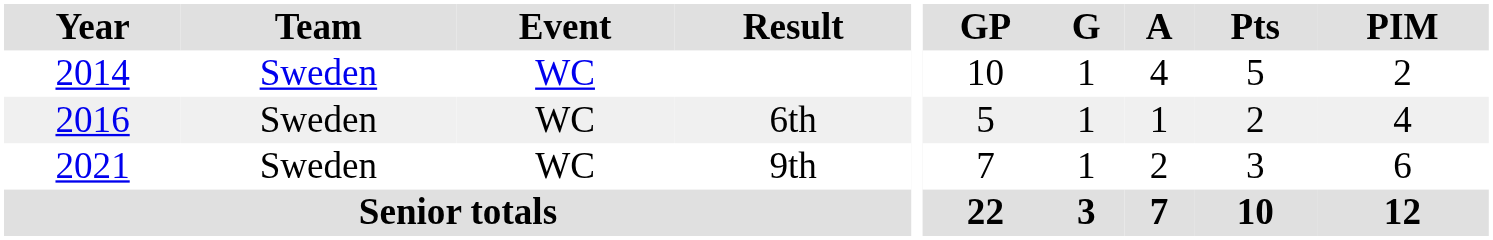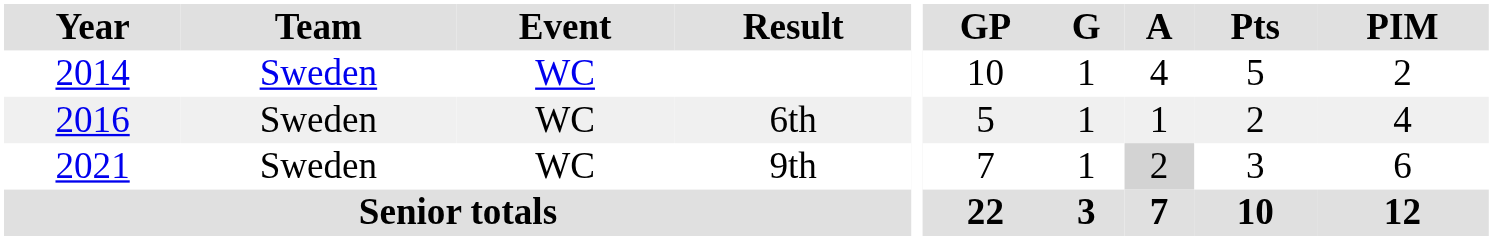(1159, 165) no background -> (1159, 165) lightgrey background
